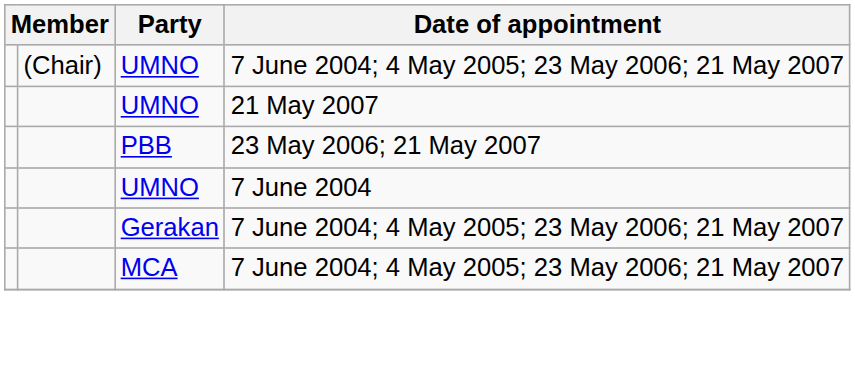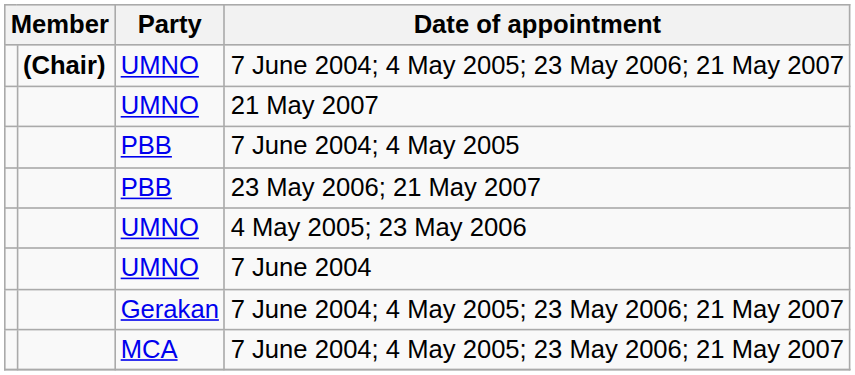(63, 65) normal -> (64, 65) bold
+ row: (146, 146)
+ row: (160, 227)
